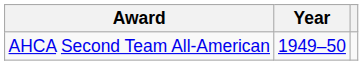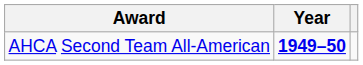(312, 45) normal -> (312, 45) bold
